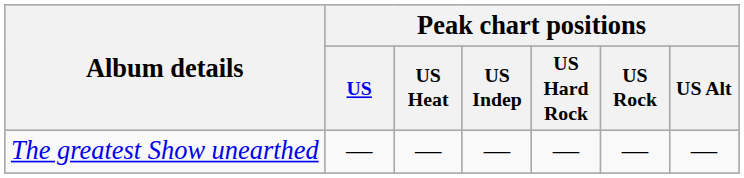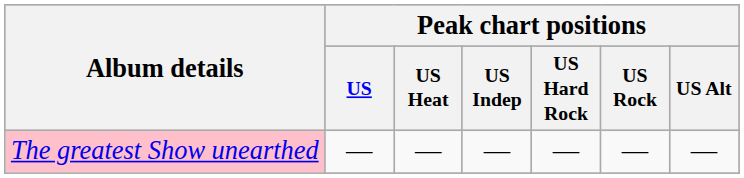(165, 151) no background -> (165, 151) pink background
